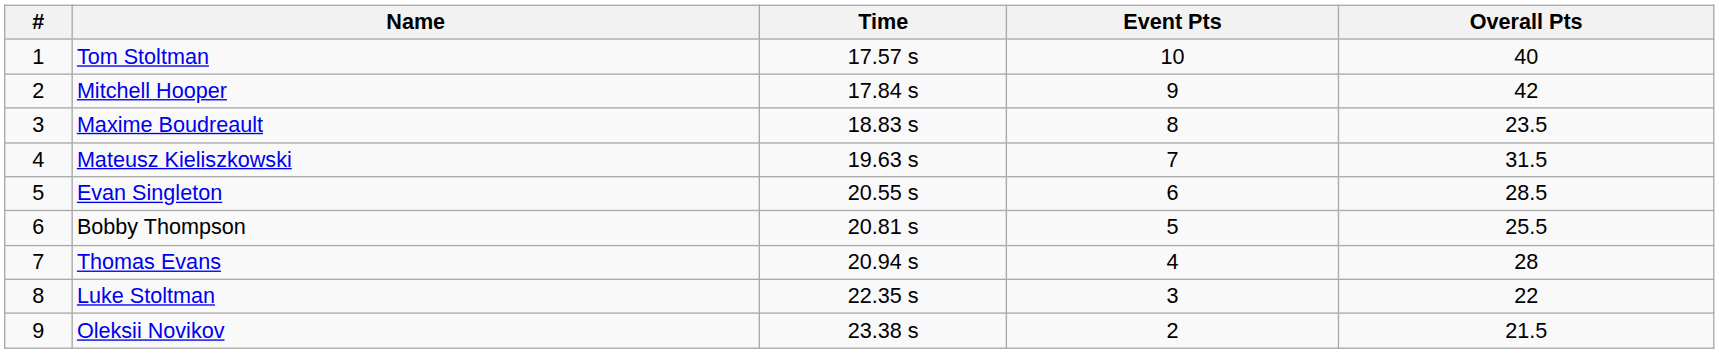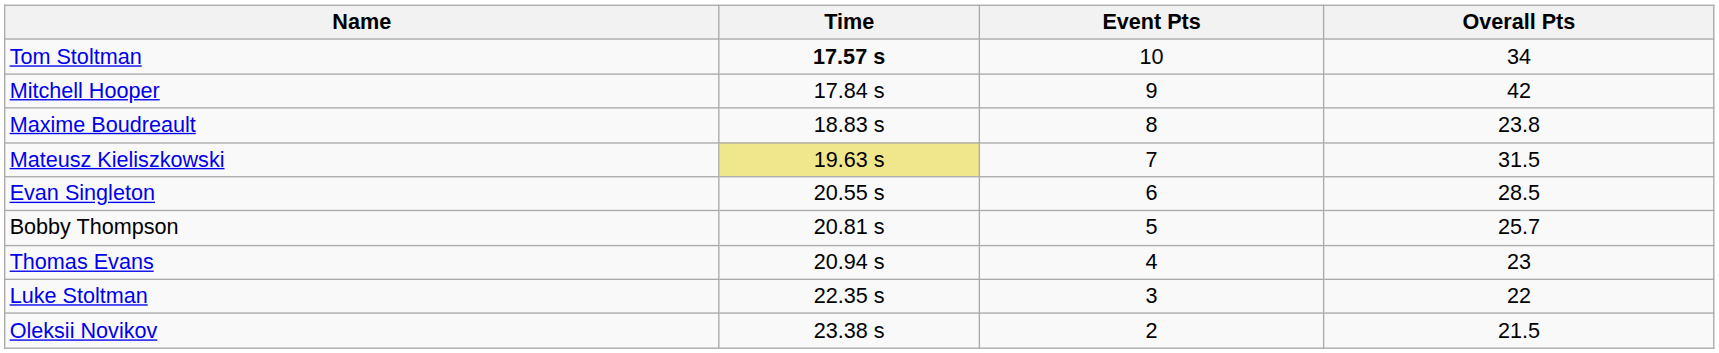- column: (38, 22)
(883, 56) normal -> (849, 56) bold
(1526, 56) 40 -> (1519, 56) 34
(1526, 124) 23.5 -> (1519, 124) 23.8
(883, 159) no background -> (849, 159) khaki background
(1526, 227) 25.5 -> (1519, 227) 25.7
(1526, 262) 28 -> (1519, 262) 23
